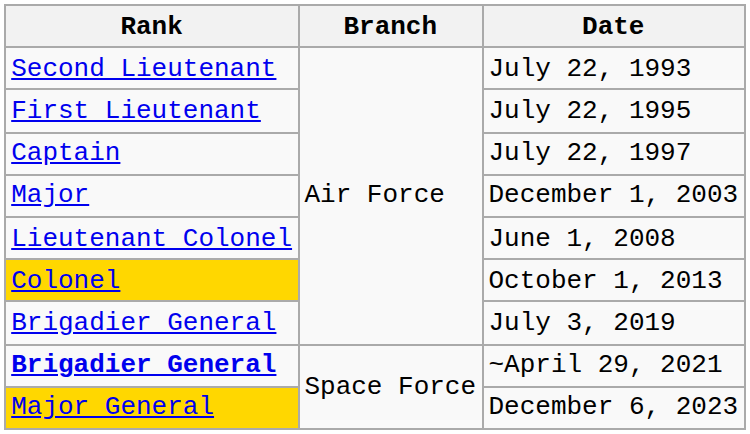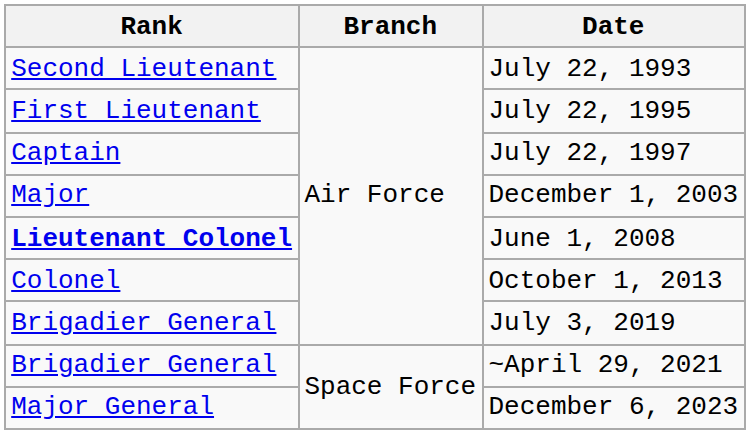(152, 238) normal -> (152, 238) bold
(66, 280) gold background -> (66, 280) no background
(144, 365) bold -> (144, 365) normal
(113, 408) gold background -> (113, 408) no background
